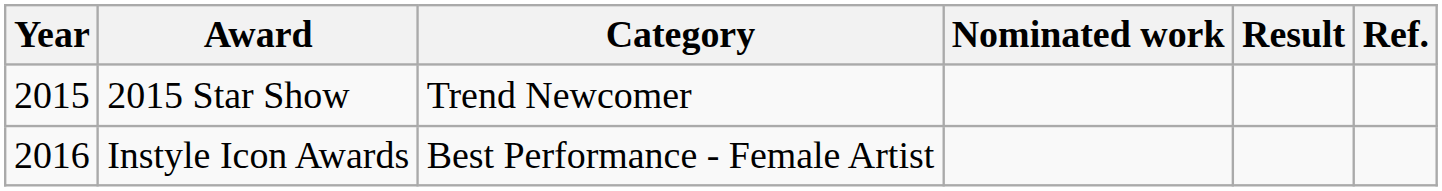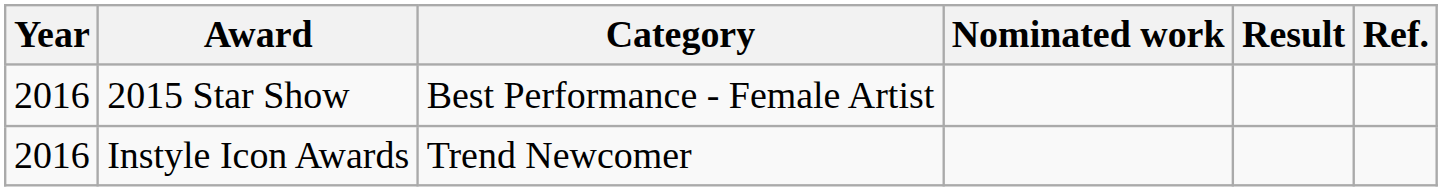(52, 94) 2015 -> (52, 94) 2016
(559, 94) Trend Newcomer -> (680, 94) Best Performance - Female Artist
(680, 154) Best Performance - Female Artist -> (559, 154) Trend Newcomer
